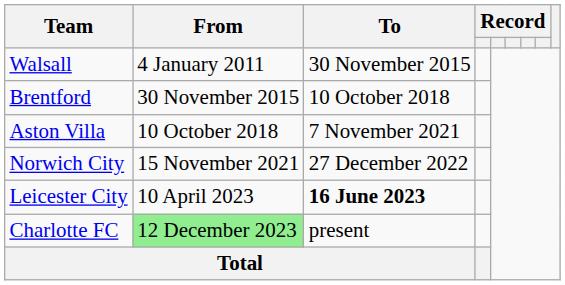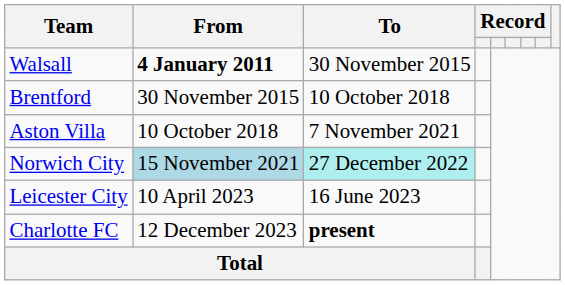(201, 64) normal -> (205, 64) bold
(218, 163) no background -> (218, 163) lightblue background
(389, 163) no background -> (389, 163) paleturquoise background
(367, 196) bold -> (365, 196) normal
(217, 230) lightgreen background -> (217, 230) no background
(339, 230) normal -> (342, 230) bold
